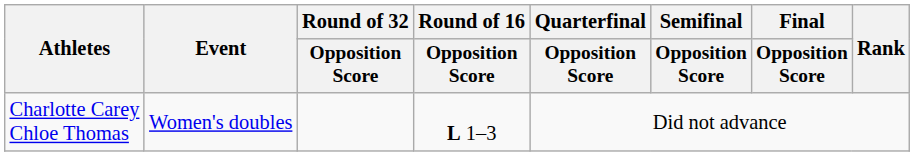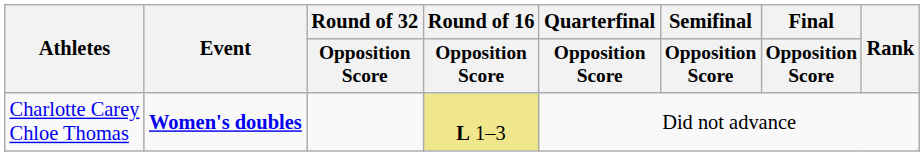(221, 122) normal -> (225, 122) bold
(472, 134) no background -> (481, 134) khaki background
